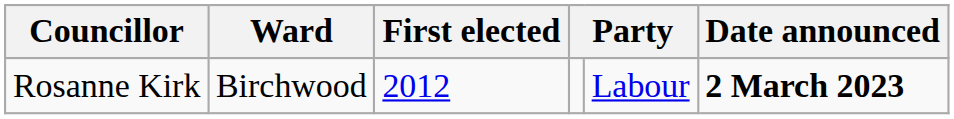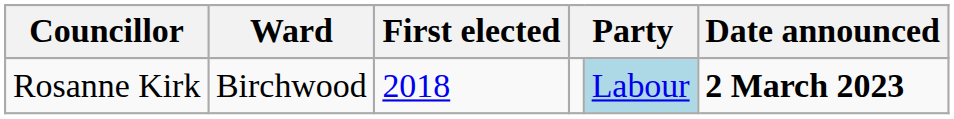(416, 85) 2012 -> (416, 85) 2018
(641, 85) no background -> (641, 85) lightblue background
